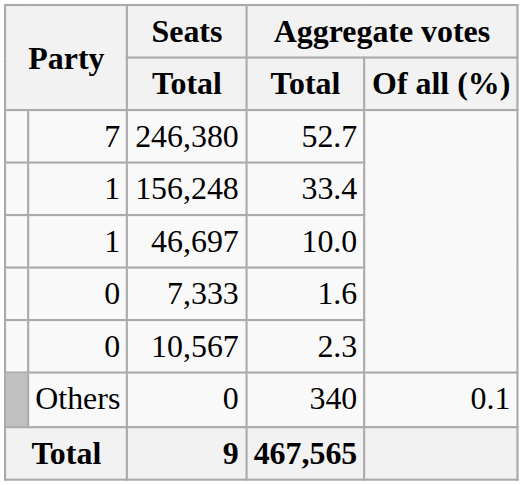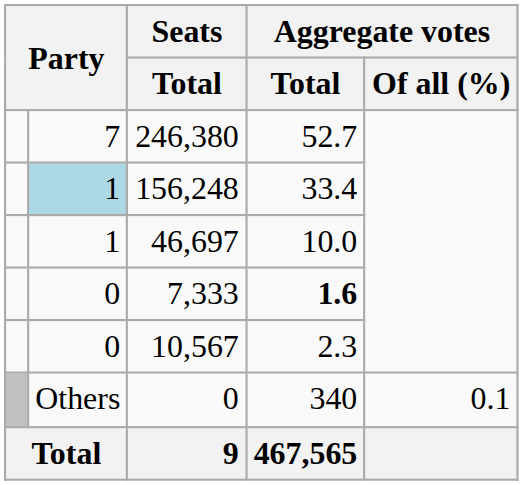(112, 188) no background -> (112, 188) lightblue background
(337, 294) normal -> (337, 294) bold
